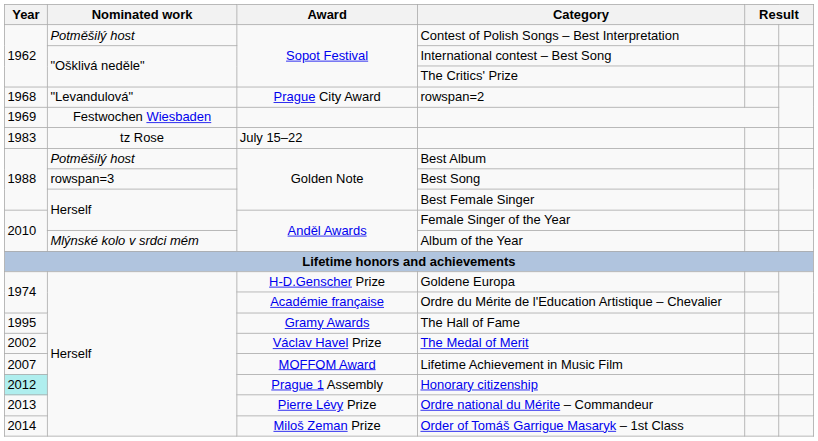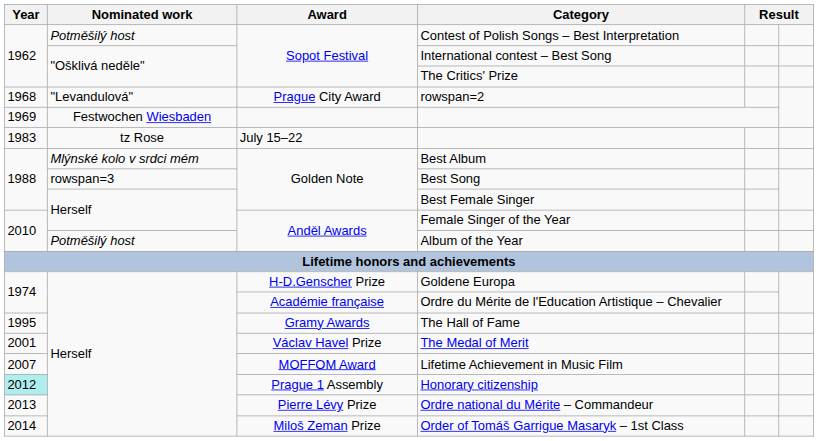(93, 158) Potměšilý host -> (125, 158) Mlýnské kolo v srdci mém
(125, 240) Mlýnské kolo v srdci mém -> (93, 240) Potměšilý host
(22, 343) 2002 -> (22, 343) 2001
